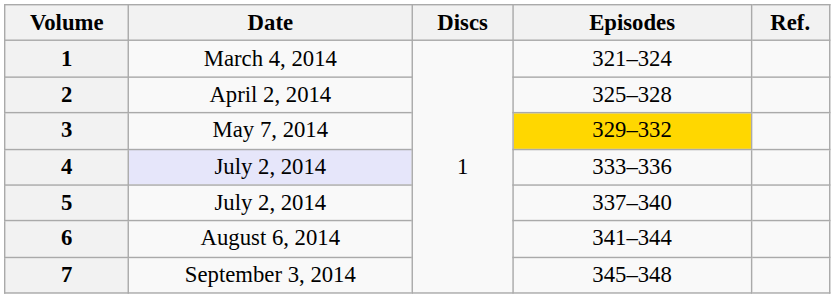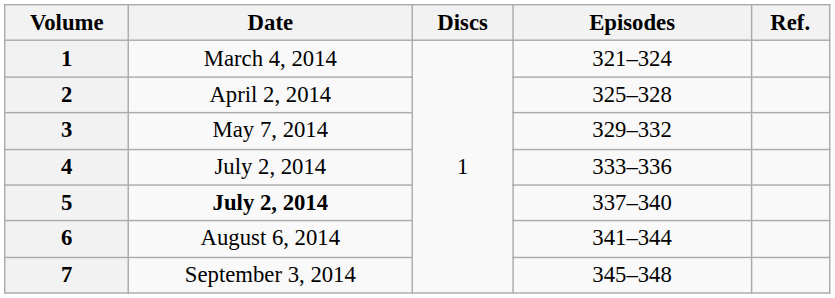(632, 130) gold background -> (632, 130) no background
(270, 166) lavender background -> (270, 166) no background
(270, 202) normal -> (270, 202) bold
